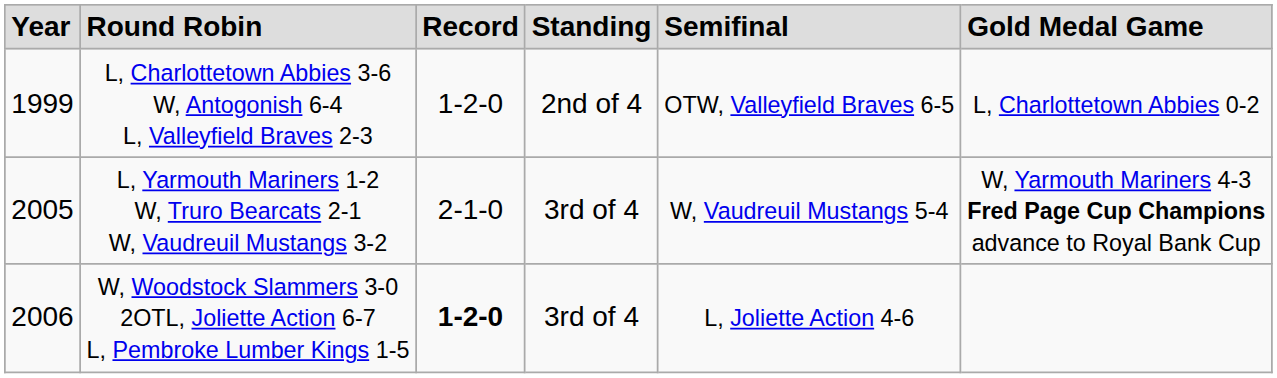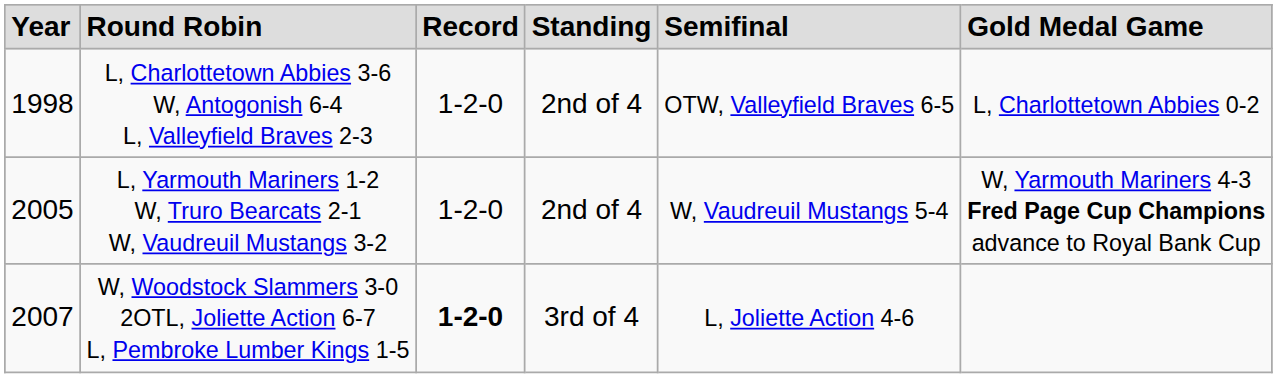(42, 102) 1999 -> (42, 102) 1998
(470, 210) 2-1-0 -> (470, 210) 1-2-0
(592, 210) 3rd of 4 -> (592, 210) 2nd of 4
(42, 317) 2006 -> (42, 317) 2007
